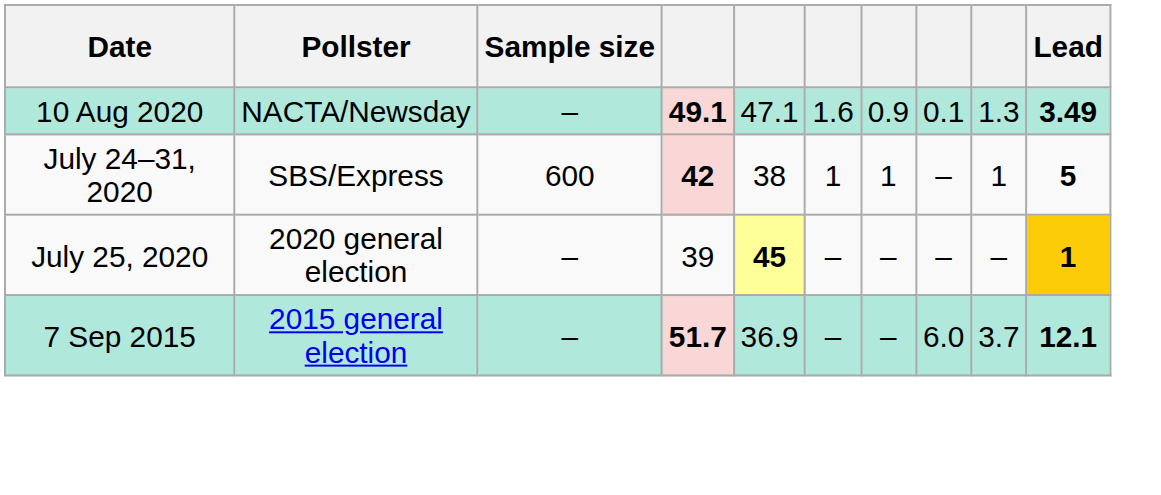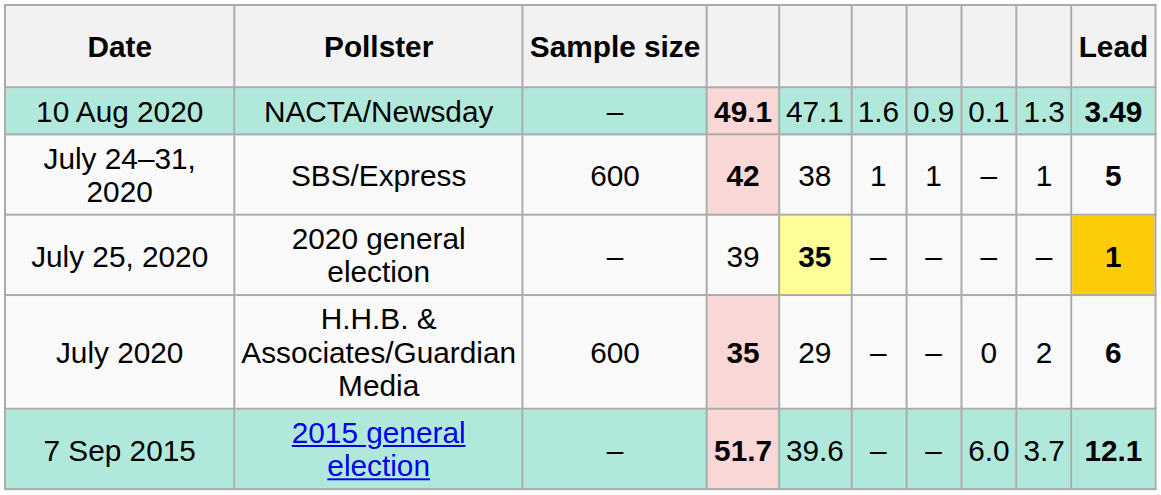(770, 255) 45 -> (815, 255) 35
+ row: (120, 353)
(770, 336) 36.9 -> (815, 450) 39.6
